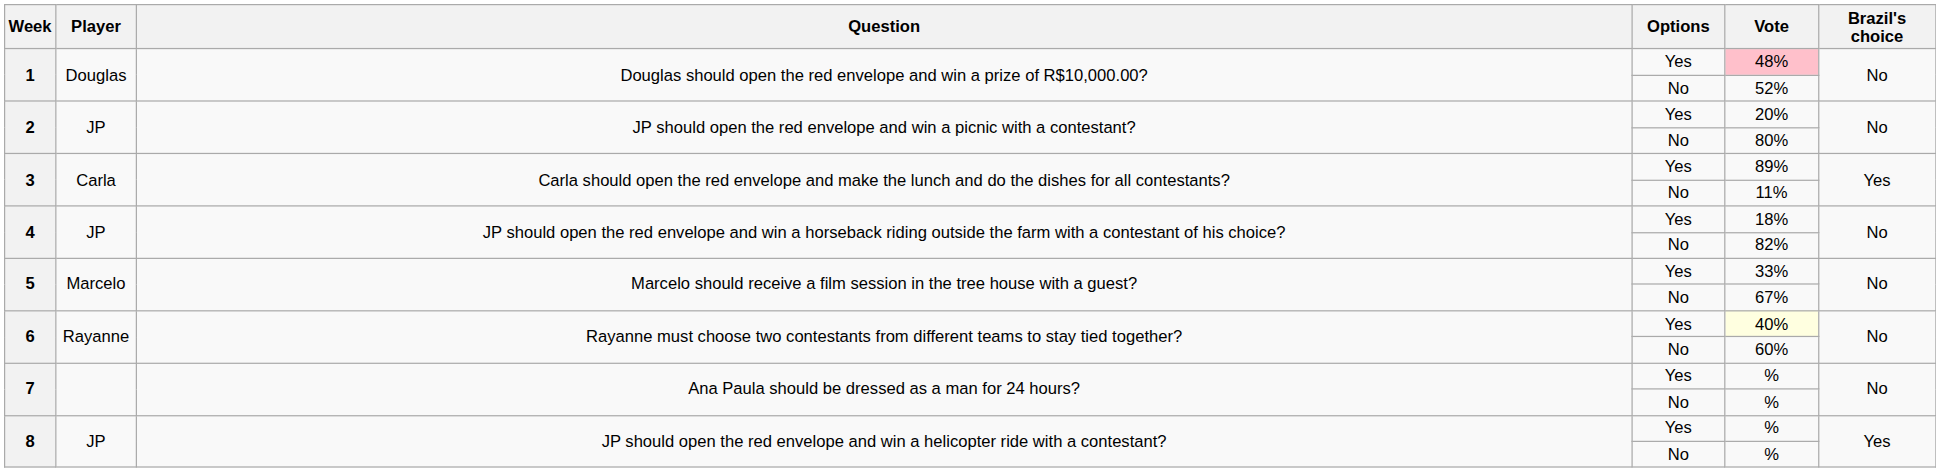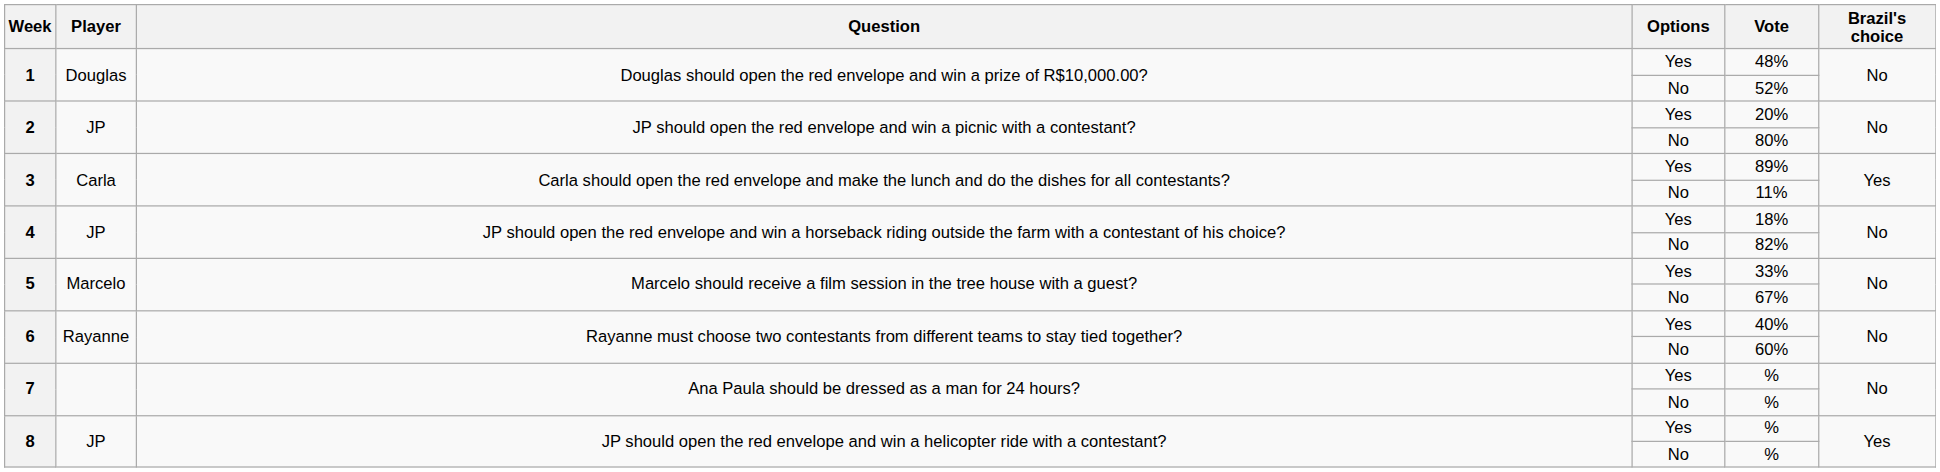(1772, 62) pink background -> (1772, 62) no background
(1772, 323) lightyellow background -> (1772, 323) no background
